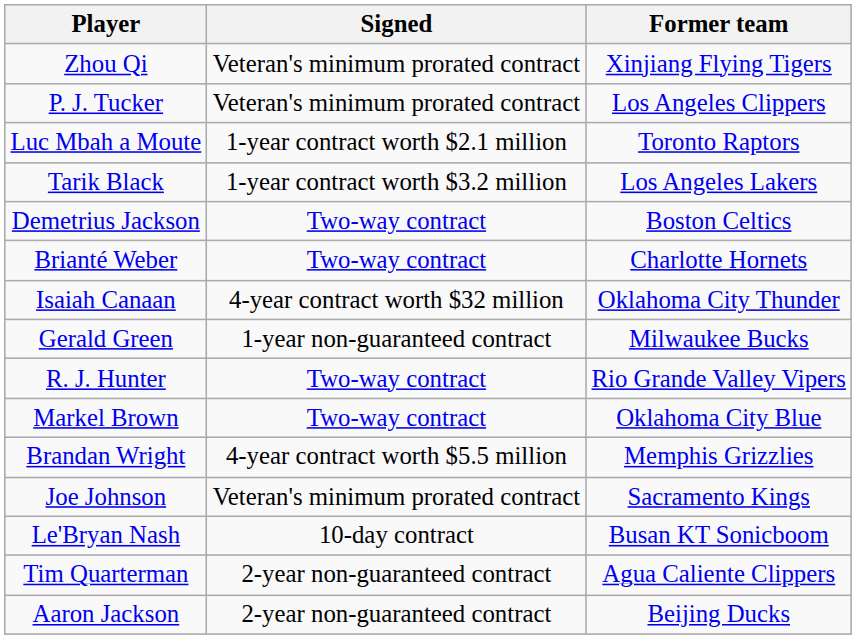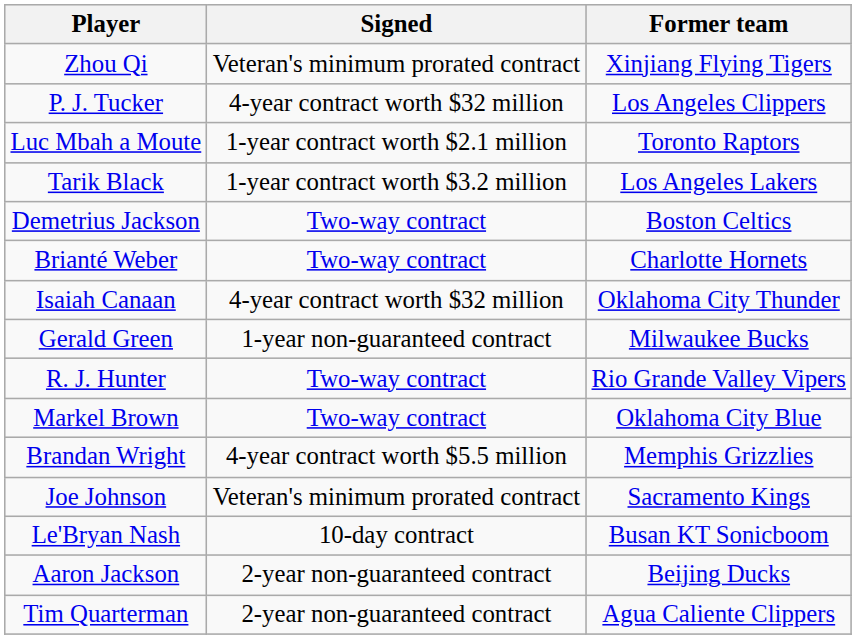(396, 102) Veteran's minimum prorated contract -> (396, 102) 4-year contract worth $32 million
rows swapped: (106, 574) <-> (106, 614)
